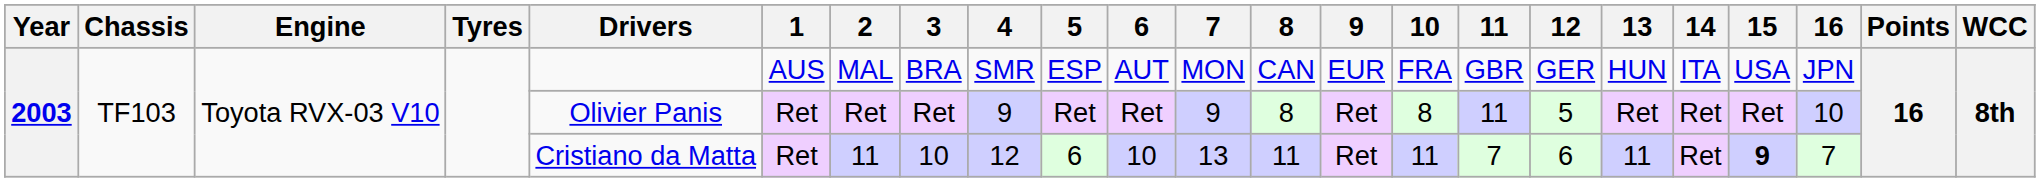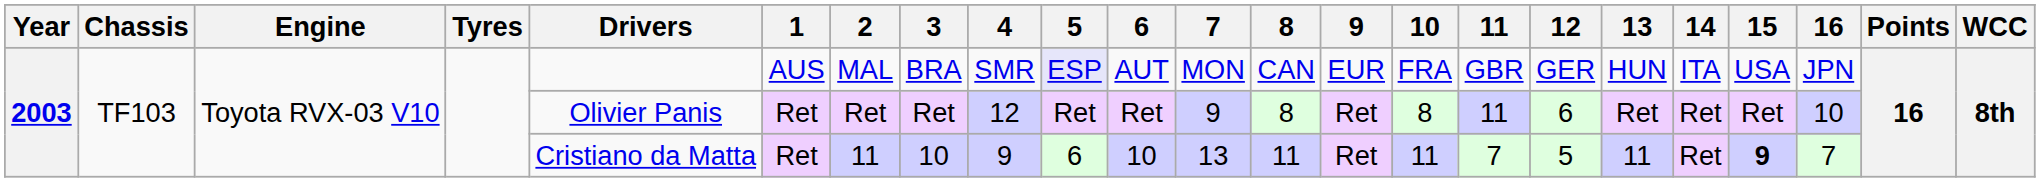(1075, 70) no background -> (1075, 70) lavender background
(1005, 113) 9 -> (1005, 113) 12
(1566, 113) 5 -> (1566, 113) 6
(1005, 156) 12 -> (1005, 156) 9
(1566, 156) 6 -> (1566, 156) 5
